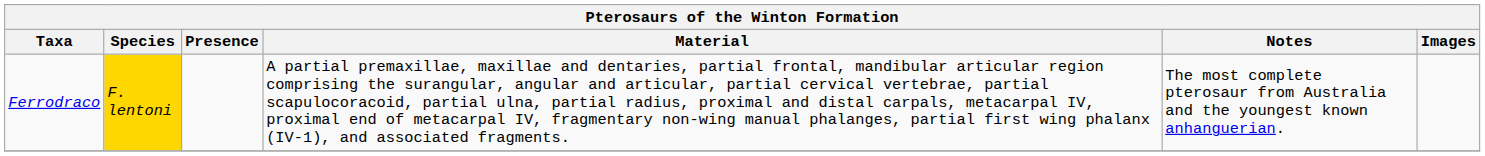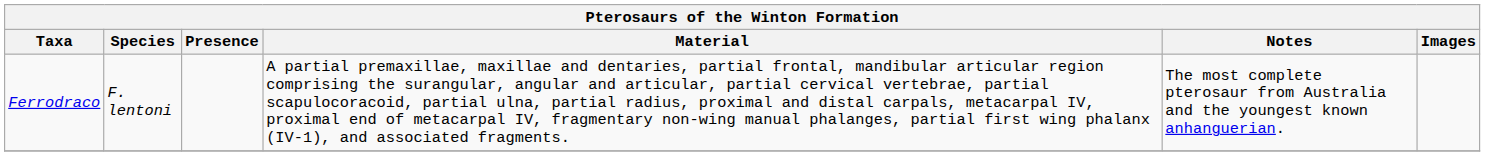(140, 102) gold background -> (140, 102) no background
